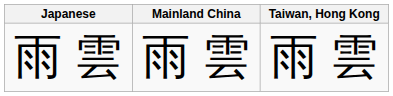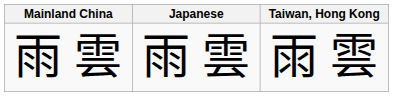columns swapped: (68, 14) <-> (196, 14)
